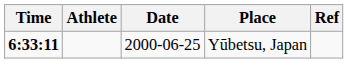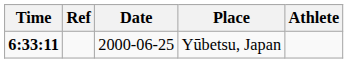columns swapped: (92, 18) <-> (327, 18)
